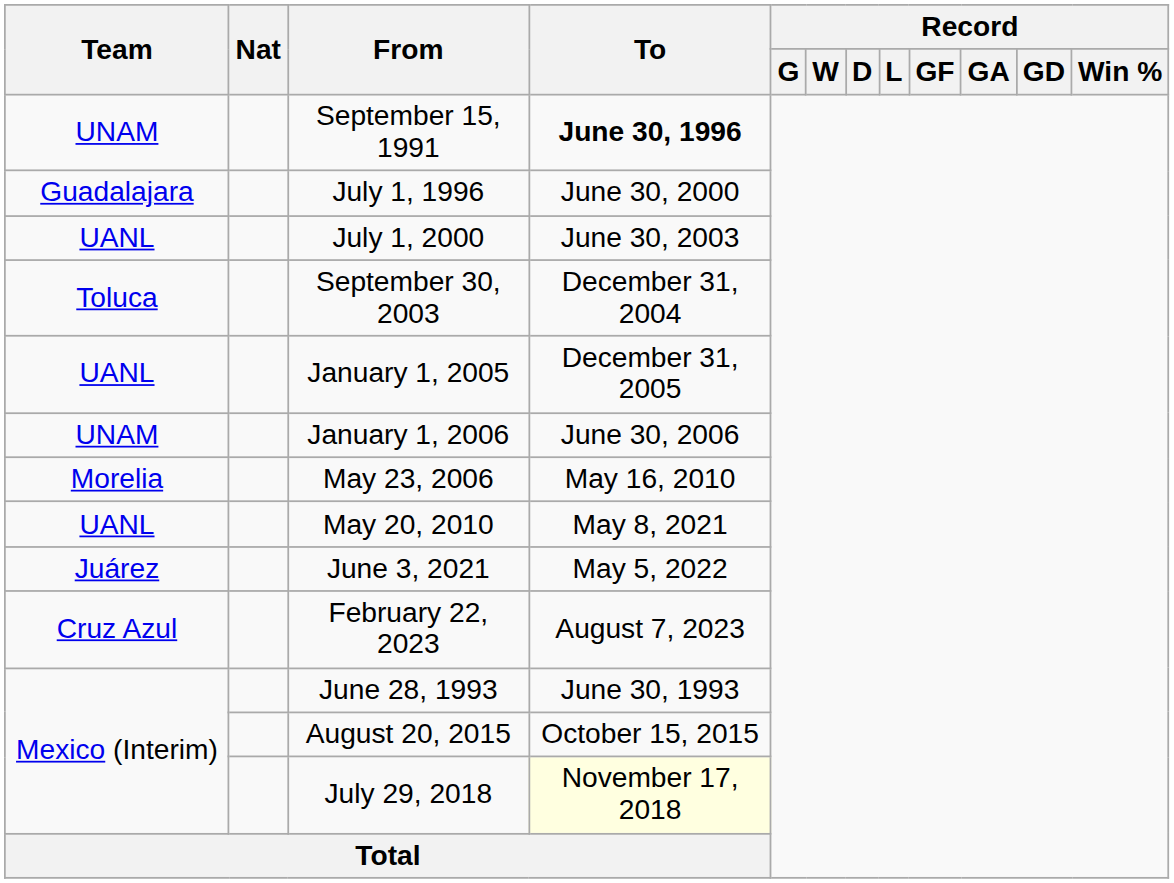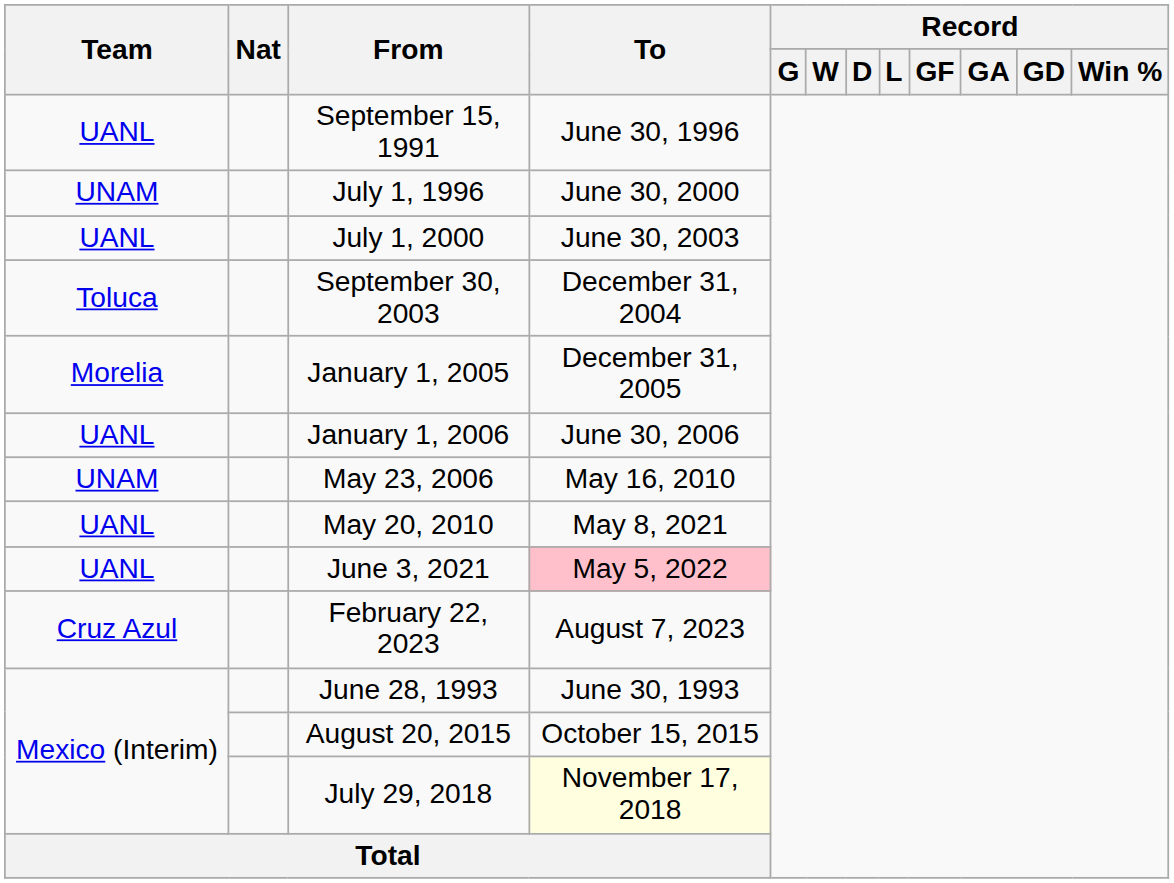(117, 131) UNAM -> (117, 131) UANL
(650, 131) bold -> (650, 131) normal
(117, 192) Guadalajara -> (117, 192) UNAM
(117, 373) UANL -> (117, 373) Morelia
(117, 434) UNAM -> (117, 434) UANL
(117, 479) Morelia -> (117, 479) UNAM
(117, 568) Juárez -> (117, 568) UANL
(650, 568) no background -> (650, 568) pink background
